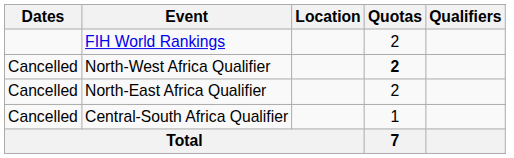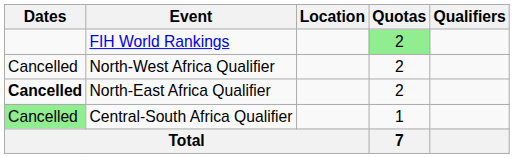(395, 41) no background -> (399, 41) lightgreen background
(395, 66) bold -> (399, 66) normal
(43, 91) normal -> (45, 91) bold
(43, 116) no background -> (43, 116) lightgreen background
